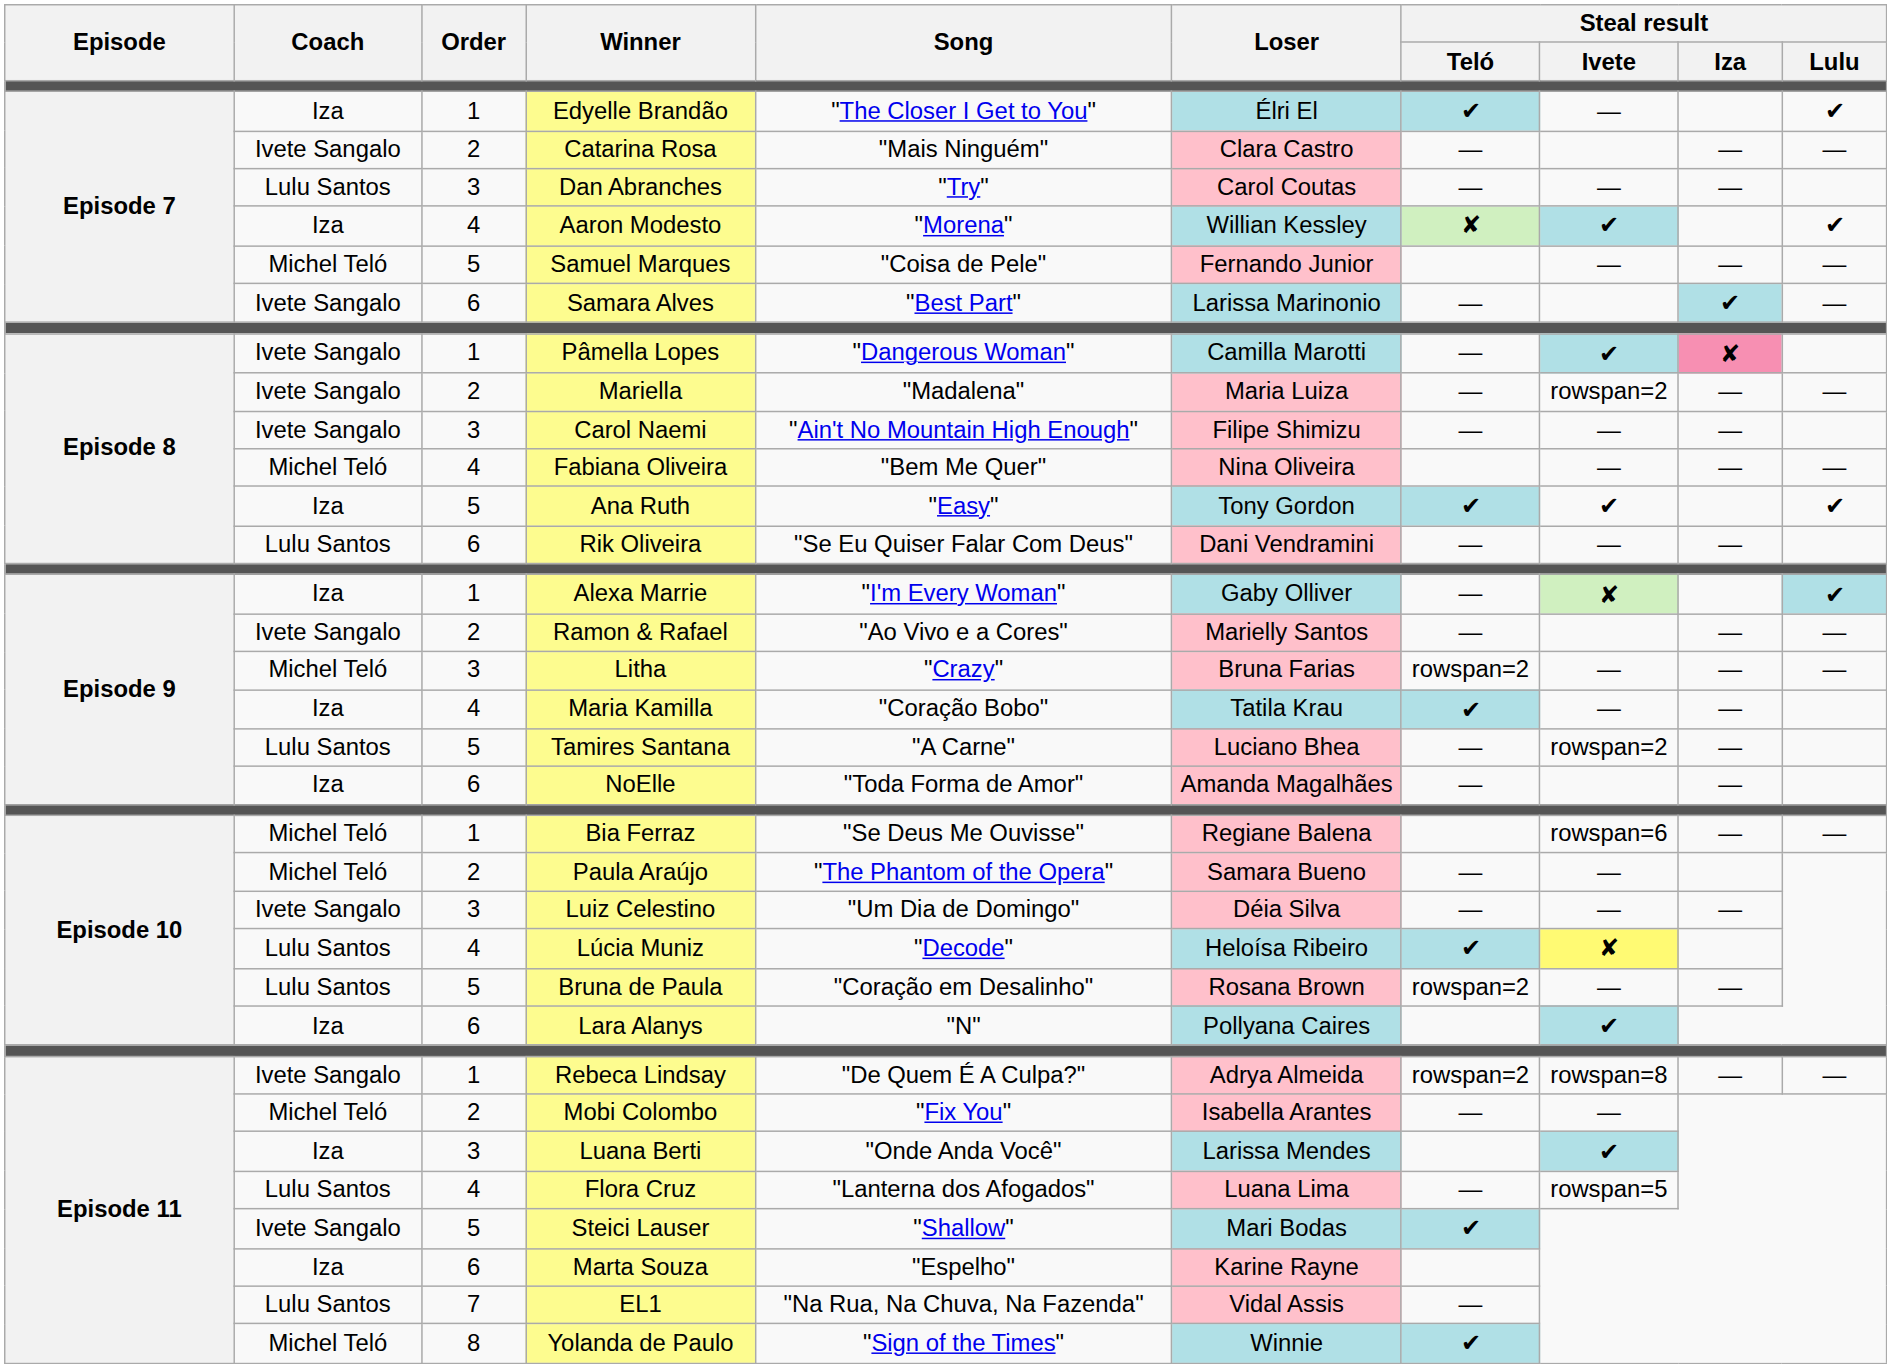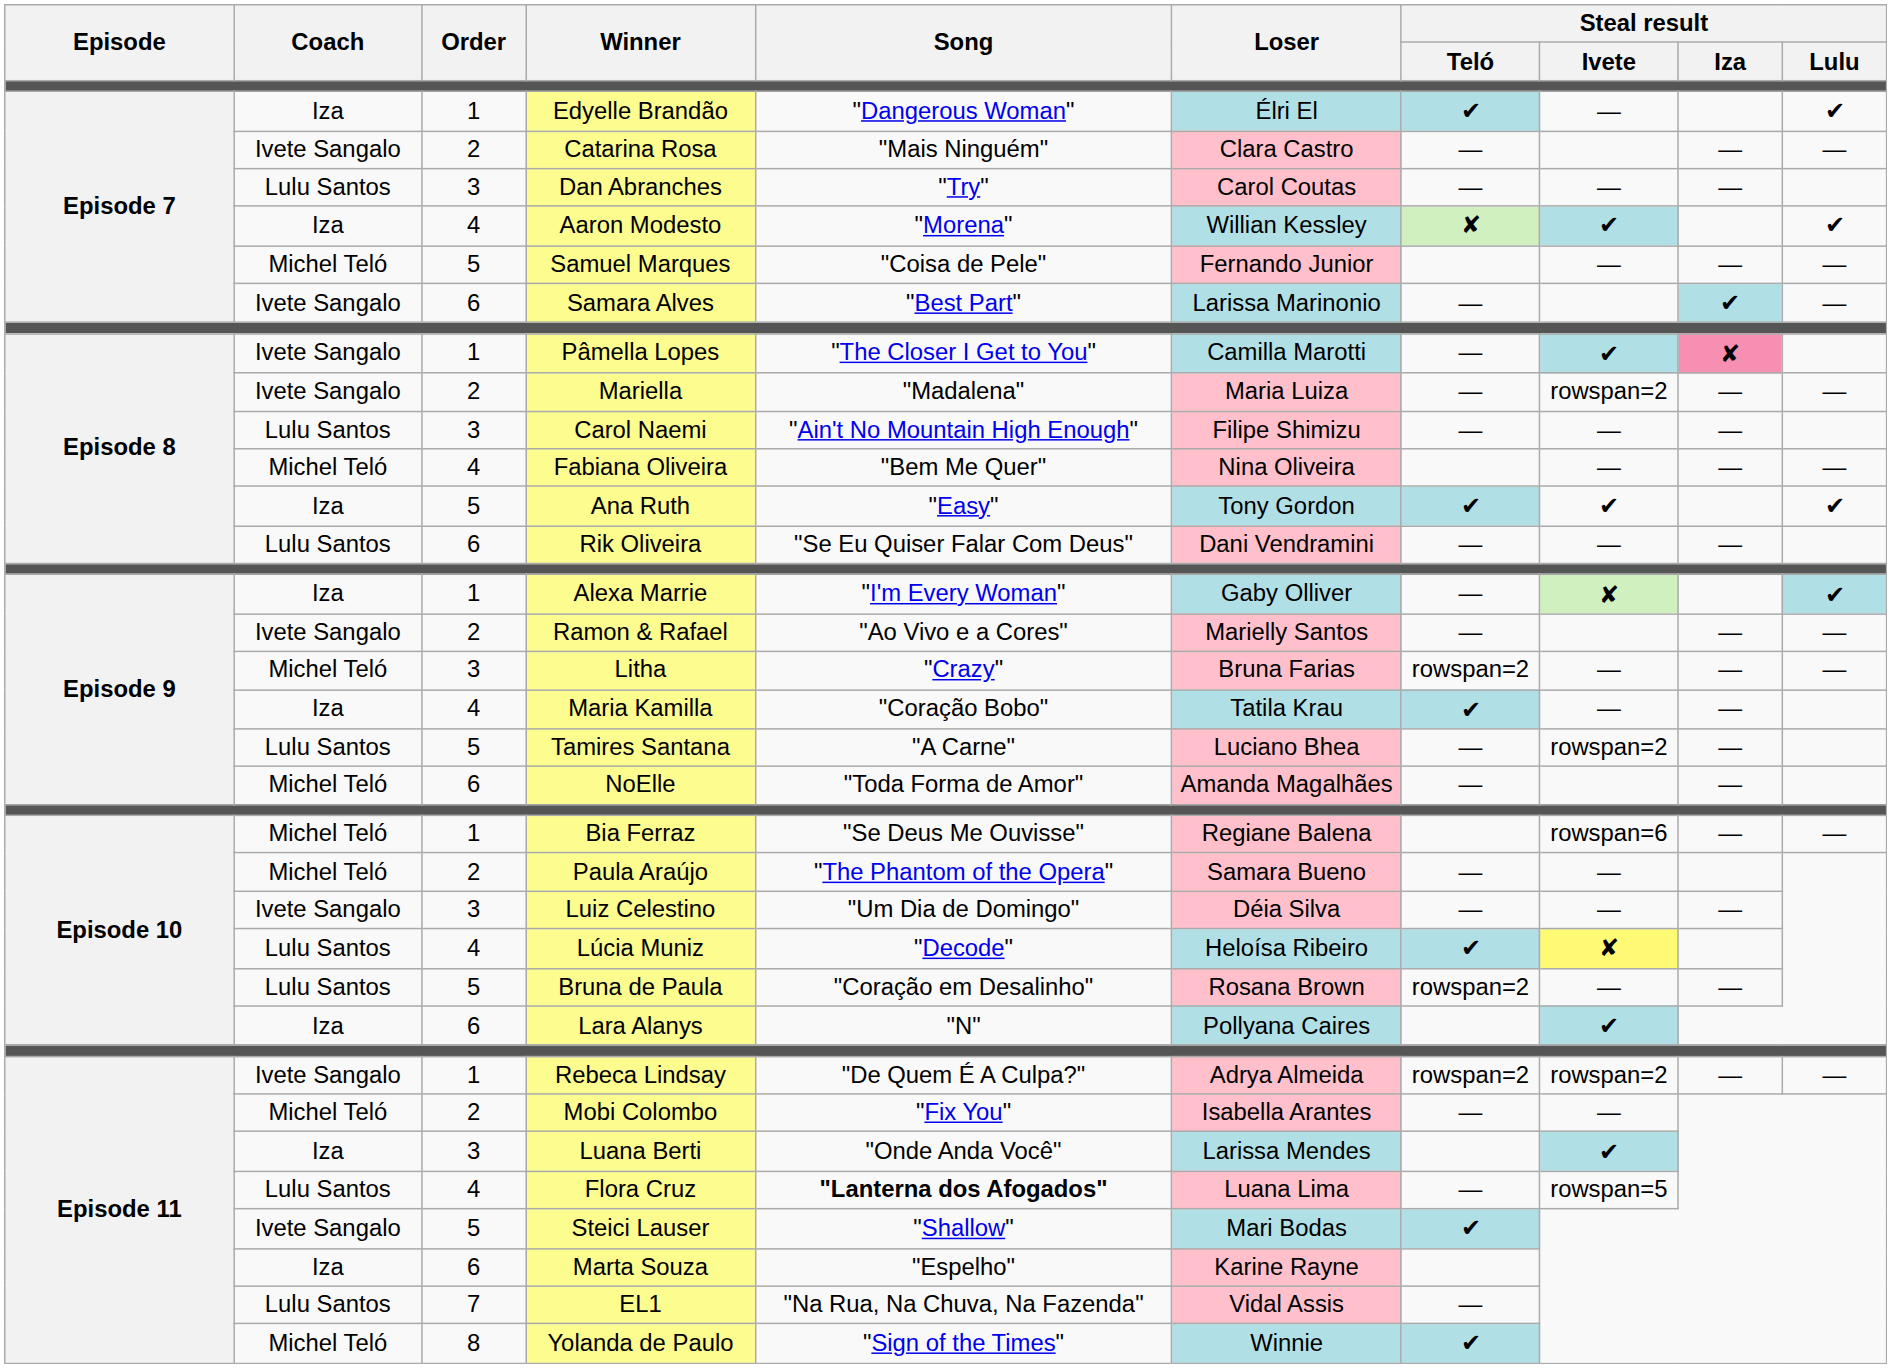(964, 110) "The Closer I Get to You" -> (964, 110) "Dangerous Woman"
(964, 353) "Dangerous Woman" -> (964, 353) "The Closer I Get to You"
(328, 429) Ivete Sangalo -> (328, 429) Lulu Santos
(328, 785) Iza -> (328, 785) Michel Teló
(1609, 1074) rowspan=8 -> (1609, 1074) rowspan=2
(964, 1189) normal -> (964, 1189) bold
